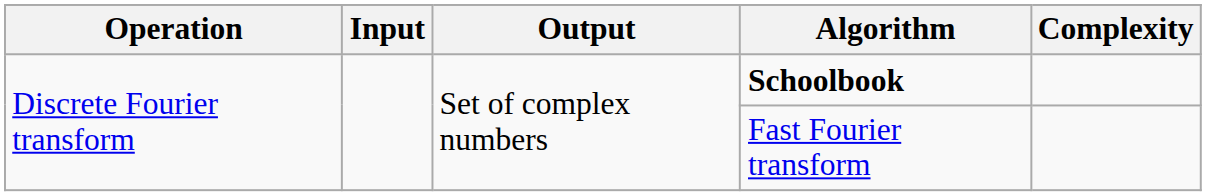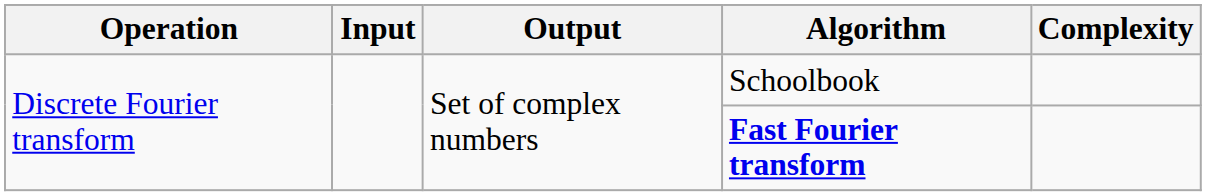(826, 79) bold -> (804, 79) normal
(825, 147) normal -> (813, 147) bold
